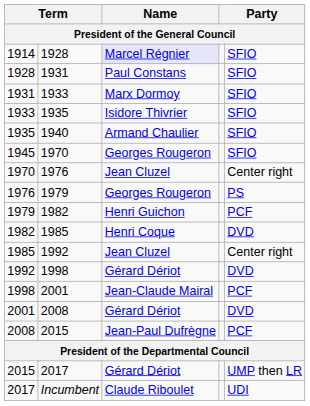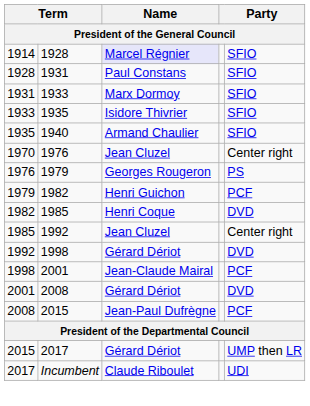- row: (21, 152)
